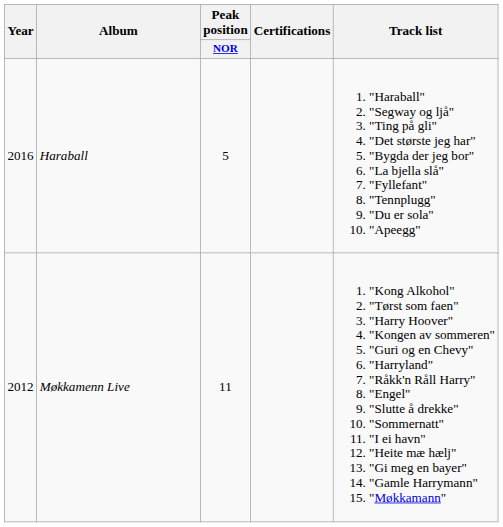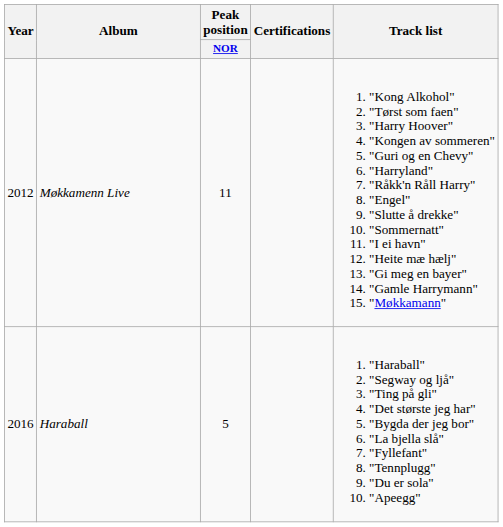rows swapped: (85, 387) <-> (64, 155)
